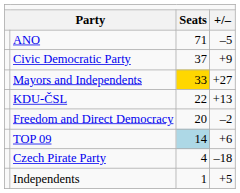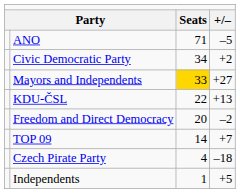(201, 59) 37 -> (201, 59) 34
(226, 59) +9 -> (226, 59) +2
(201, 138) lightblue background -> (201, 138) no background
(226, 138) +6 -> (226, 138) +7
